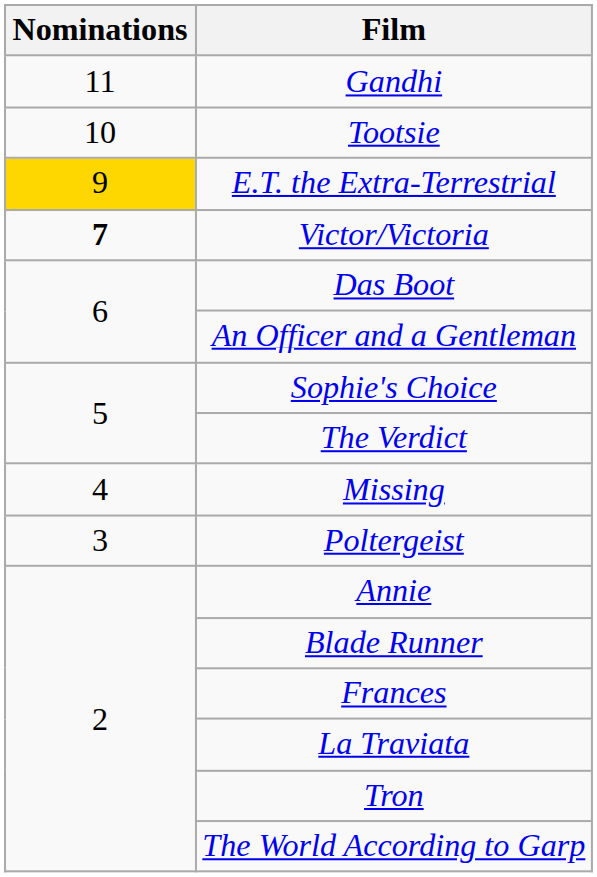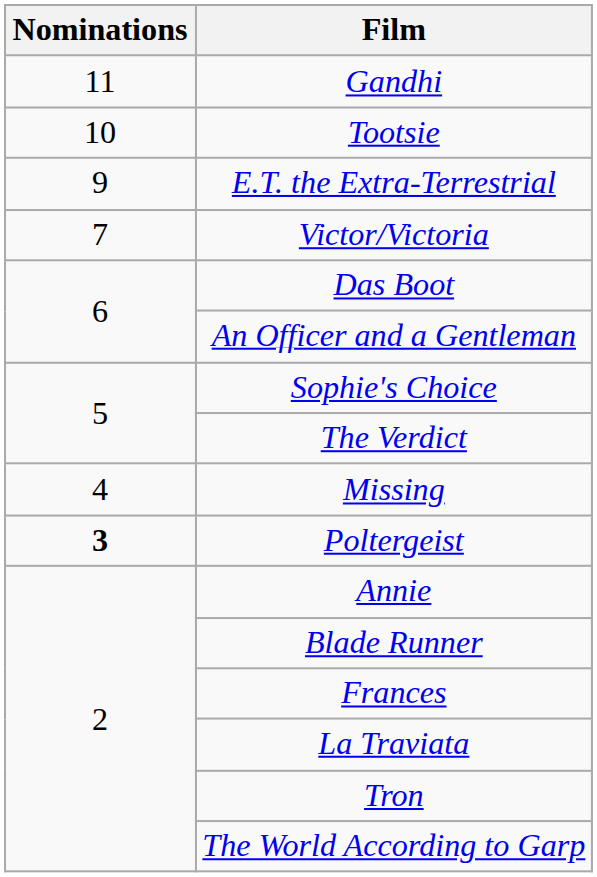(100, 183) gold background -> (100, 183) no background
(100, 234) bold -> (100, 234) normal
(100, 540) normal -> (100, 540) bold
